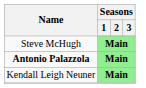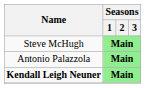(51, 59) bold -> (54, 59) normal
(51, 75) normal -> (54, 75) bold
